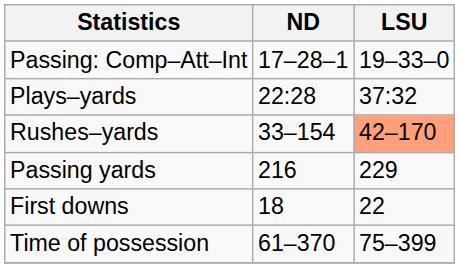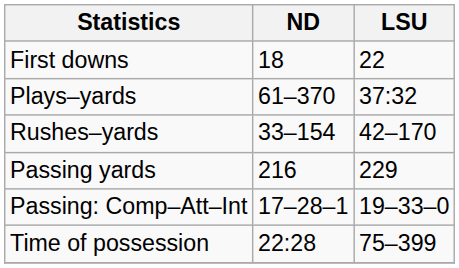rows swapped: (69, 206) <-> (129, 59)
(287, 96) 22:28 -> (297, 96) 61–370
(398, 133) lightsalmon background -> (398, 133) no background
(297, 243) 61–370 -> (287, 243) 22:28
